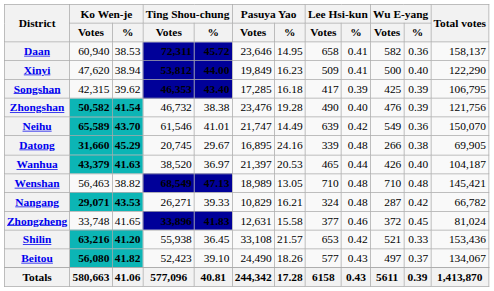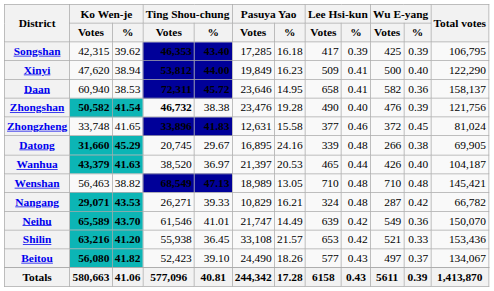rows swapped: (37, 89) <-> (37, 51)
(176, 108) normal -> (176, 108) bold
rows swapped: (37, 220) <-> (37, 126)
